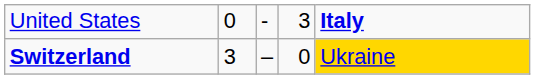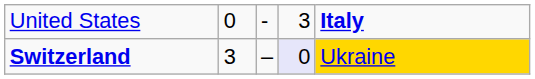(304, 56) no background -> (304, 56) lavender background
